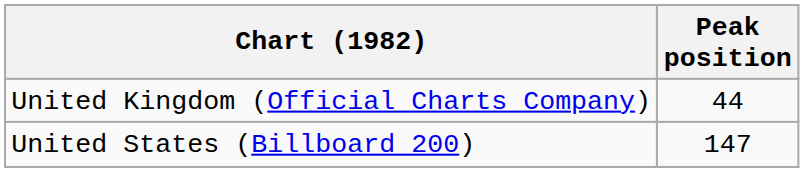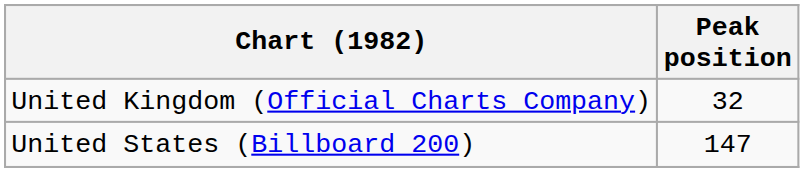(728, 101) 44 -> (728, 101) 32
